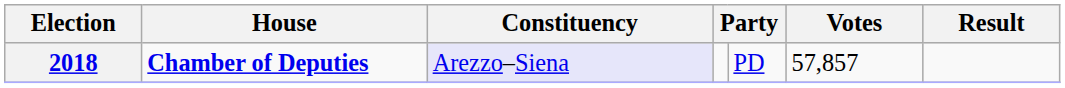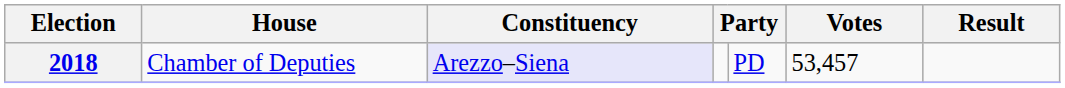(258, 62) bold -> (251, 62) normal
(825, 62) 57,857 -> (825, 62) 53,457
